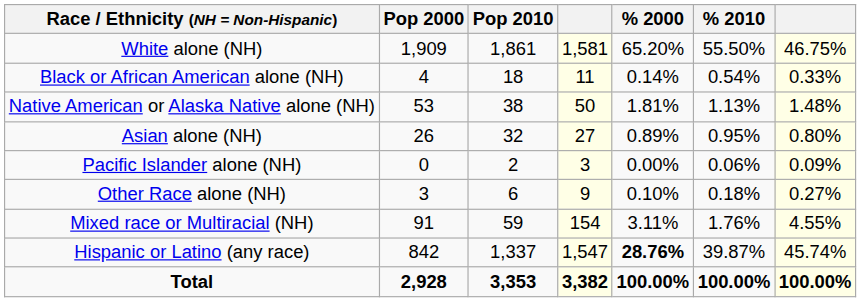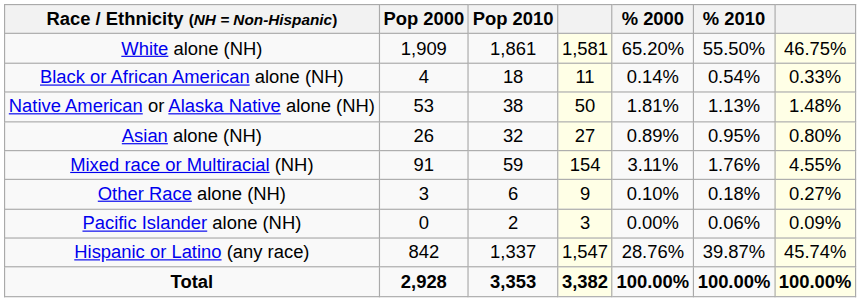rows swapped: (192, 164) <-> (192, 223)
(653, 252) bold -> (653, 252) normal
